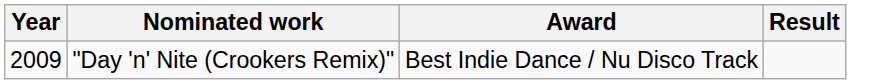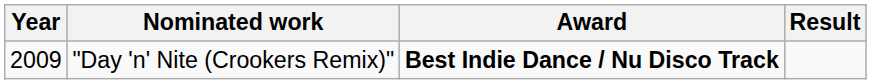(582, 59) normal -> (592, 59) bold
